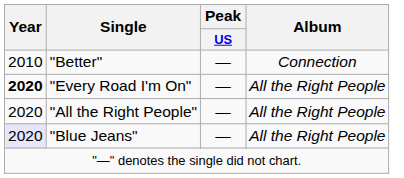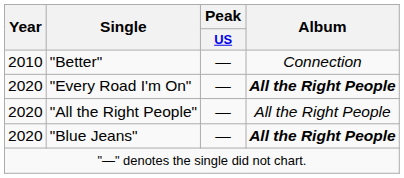(25, 86) bold -> (25, 86) normal
(317, 86) normal -> (322, 86) bold
(25, 135) lavender background -> (25, 135) no background
(317, 135) normal -> (322, 135) bold
